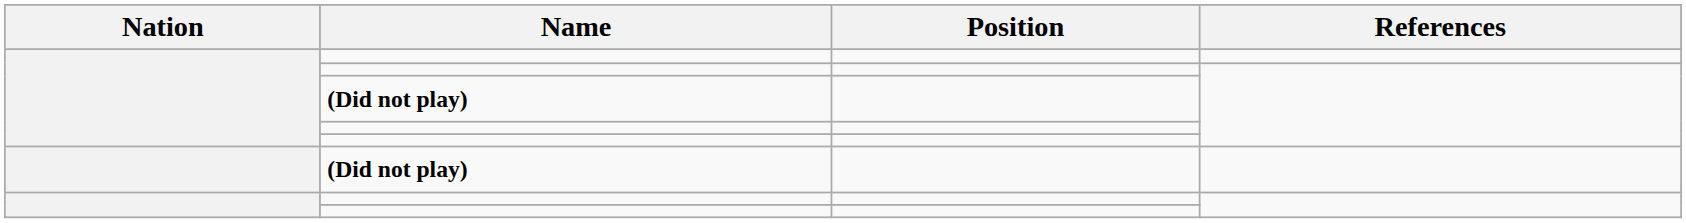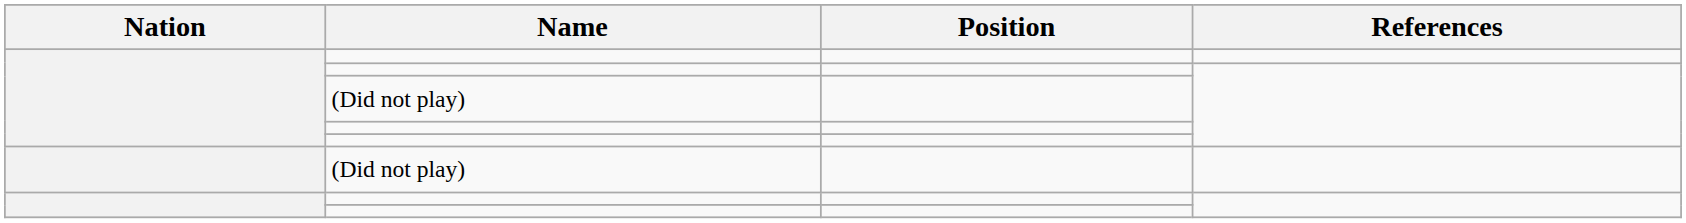(397, 97) bold -> (398, 99) normal
(397, 168) bold -> (398, 170) normal
